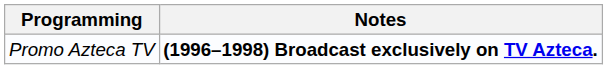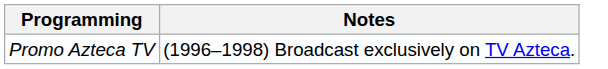(381, 49) bold -> (369, 49) normal
